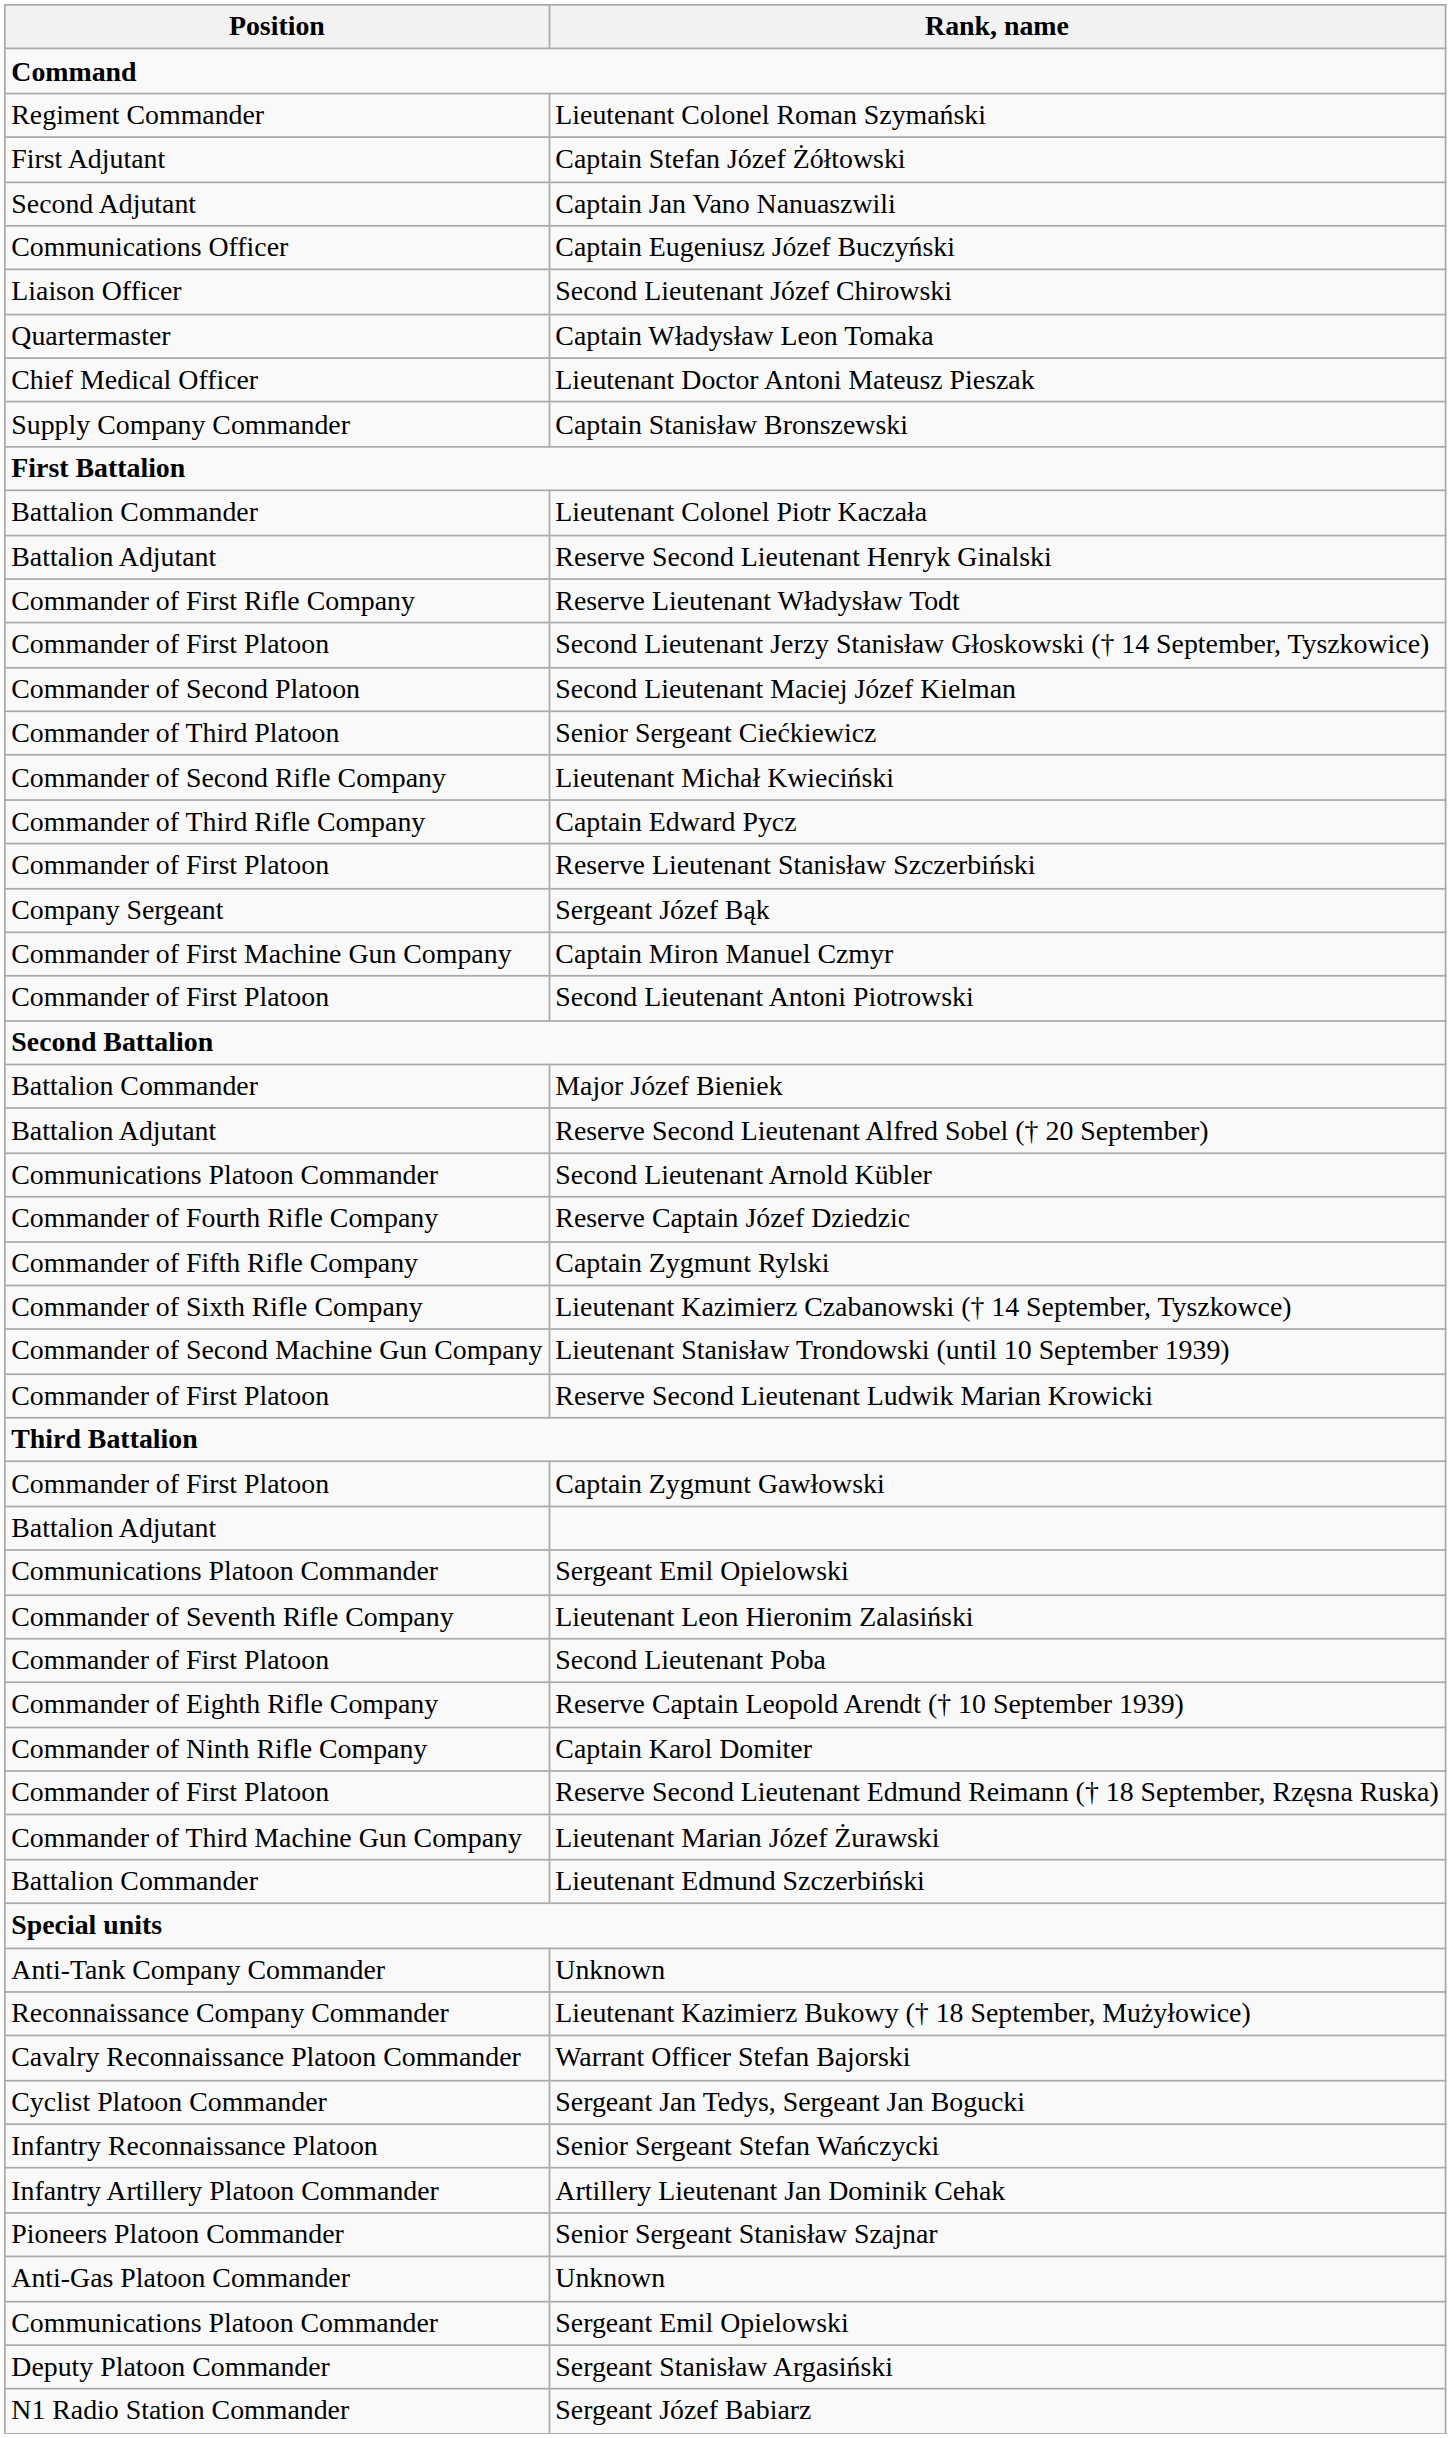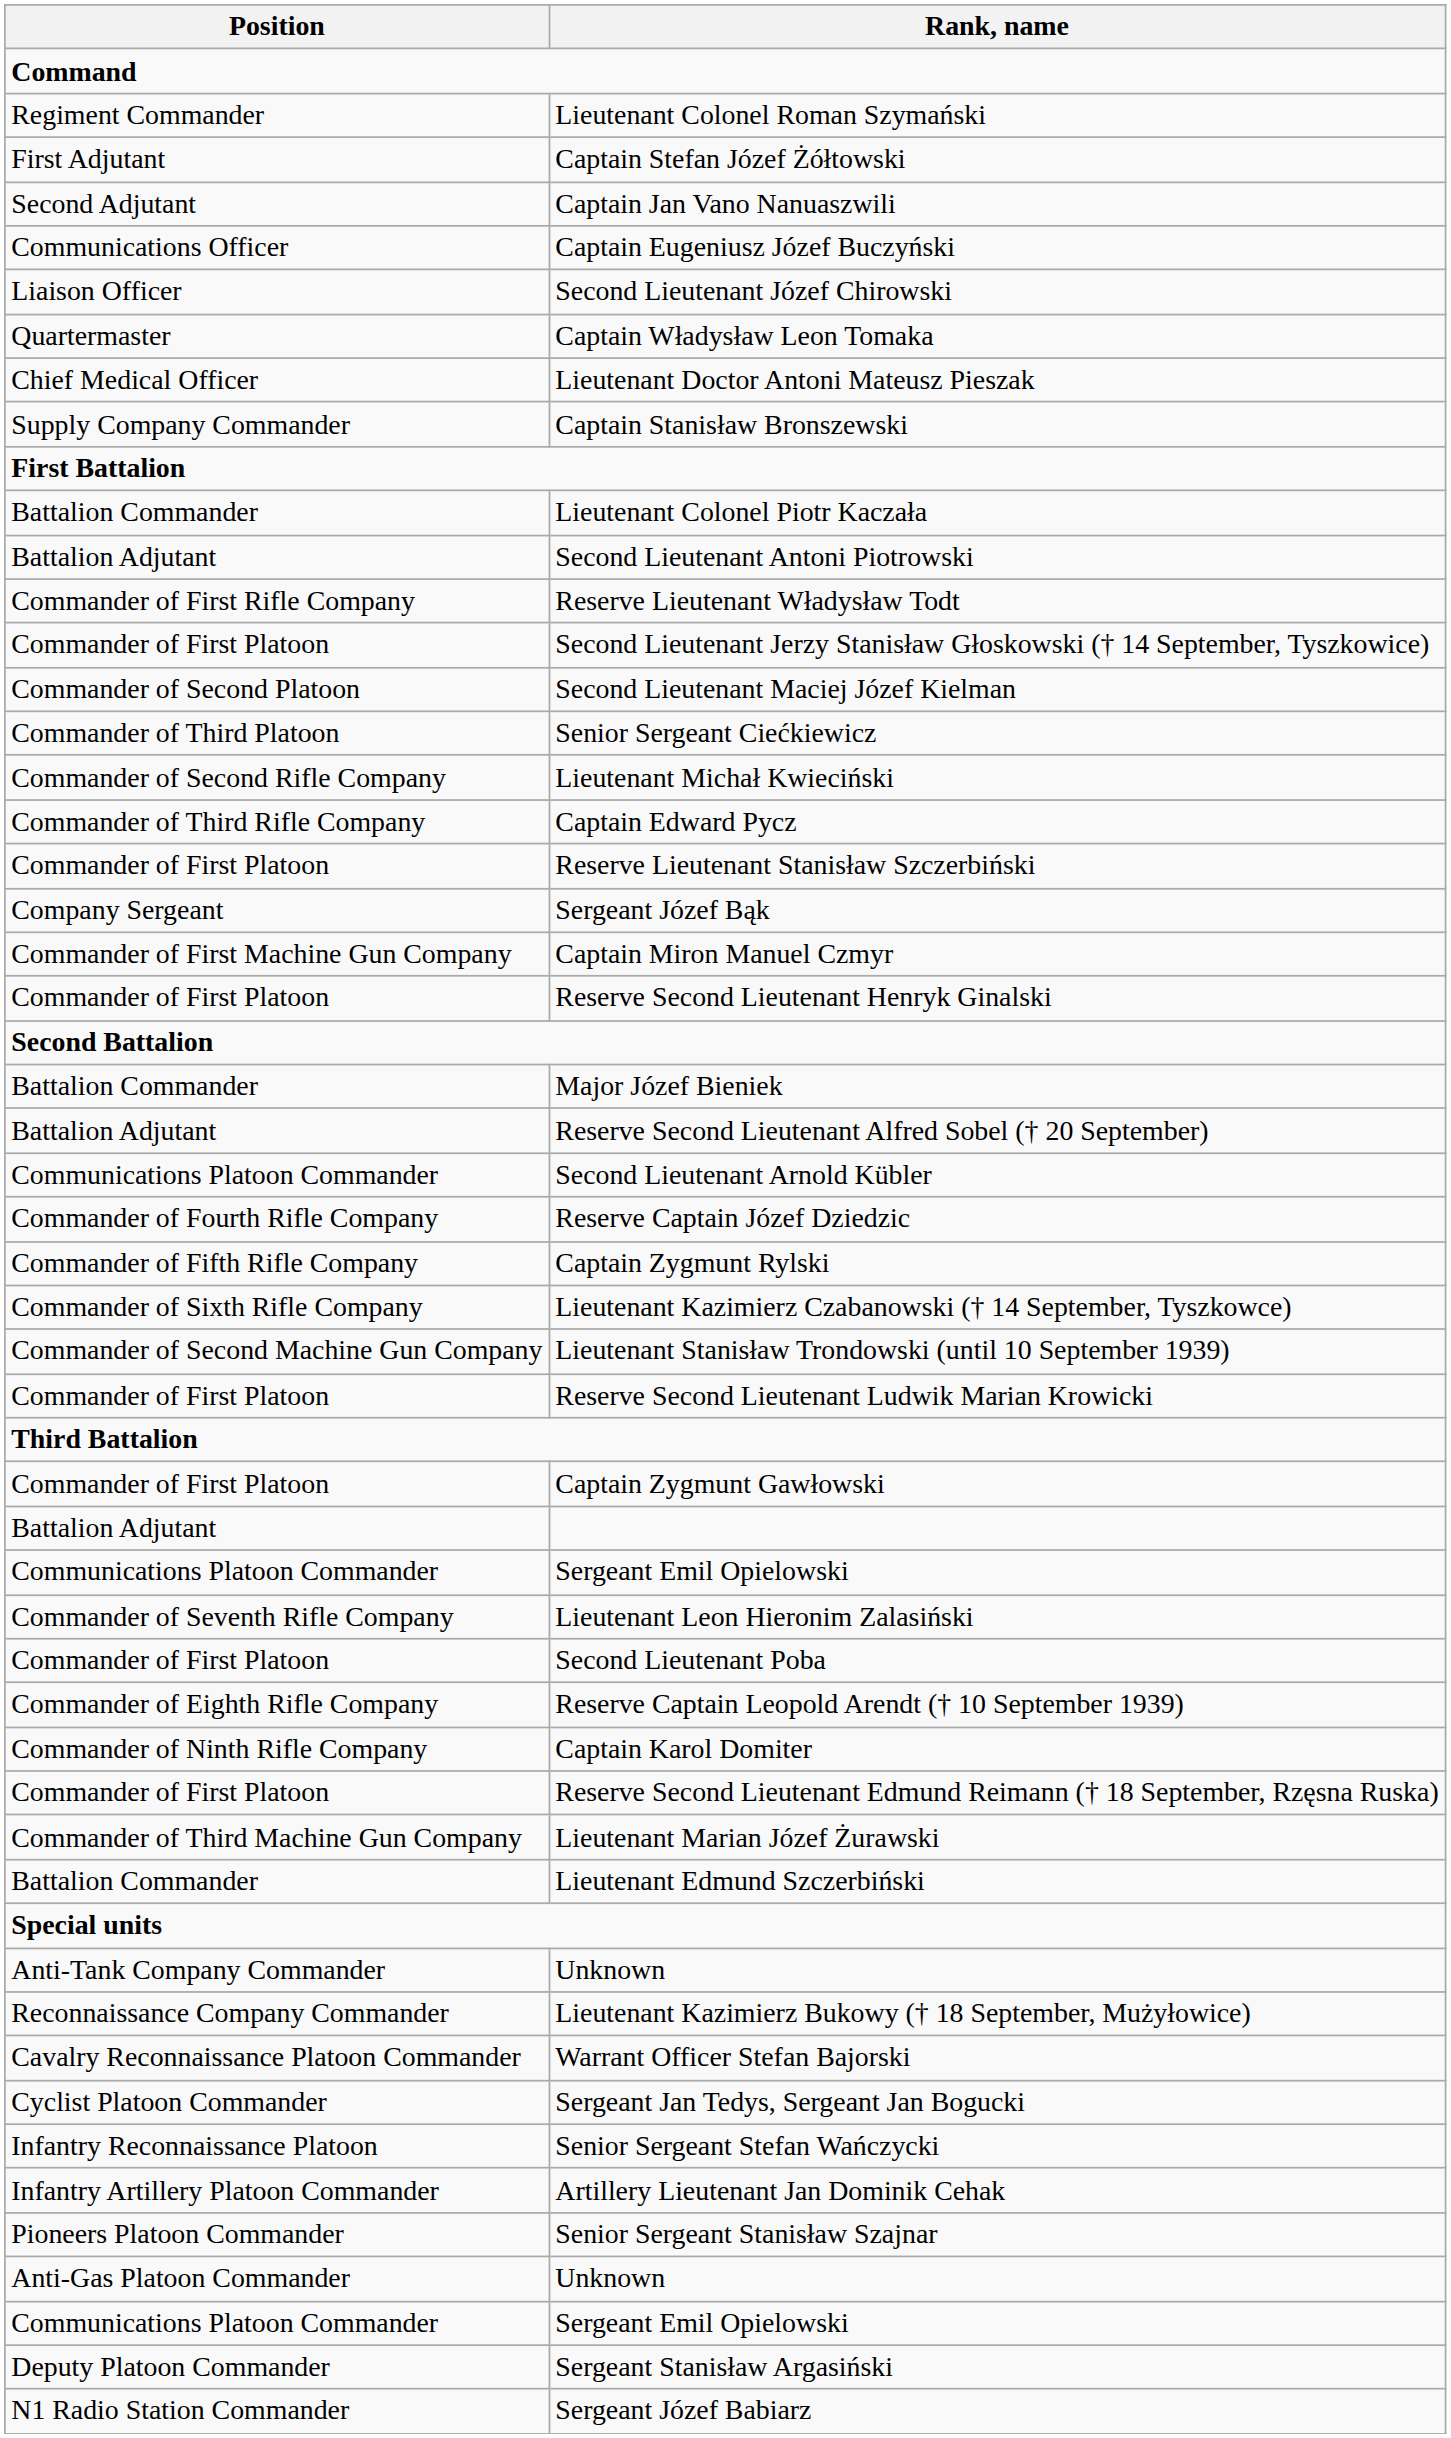(803, 556) Reserve Second Lieutenant Henryk Ginalski -> (764, 556) Second Lieutenant Antoni Piotrowski
(764, 997) Second Lieutenant Antoni Piotrowski -> (803, 997) Reserve Second Lieutenant Henryk Ginalski
